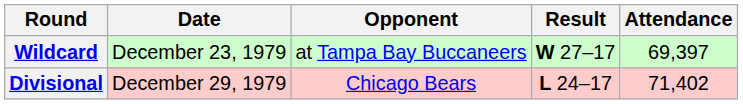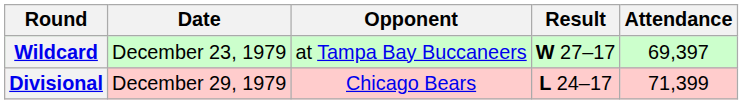(678, 83) 71,402 -> (678, 83) 71,399
